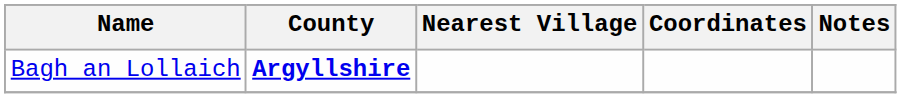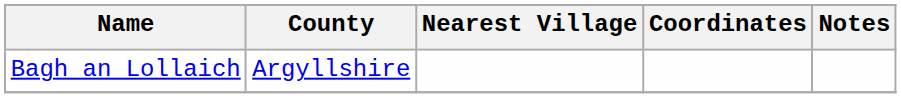(331, 70) bold -> (331, 70) normal
